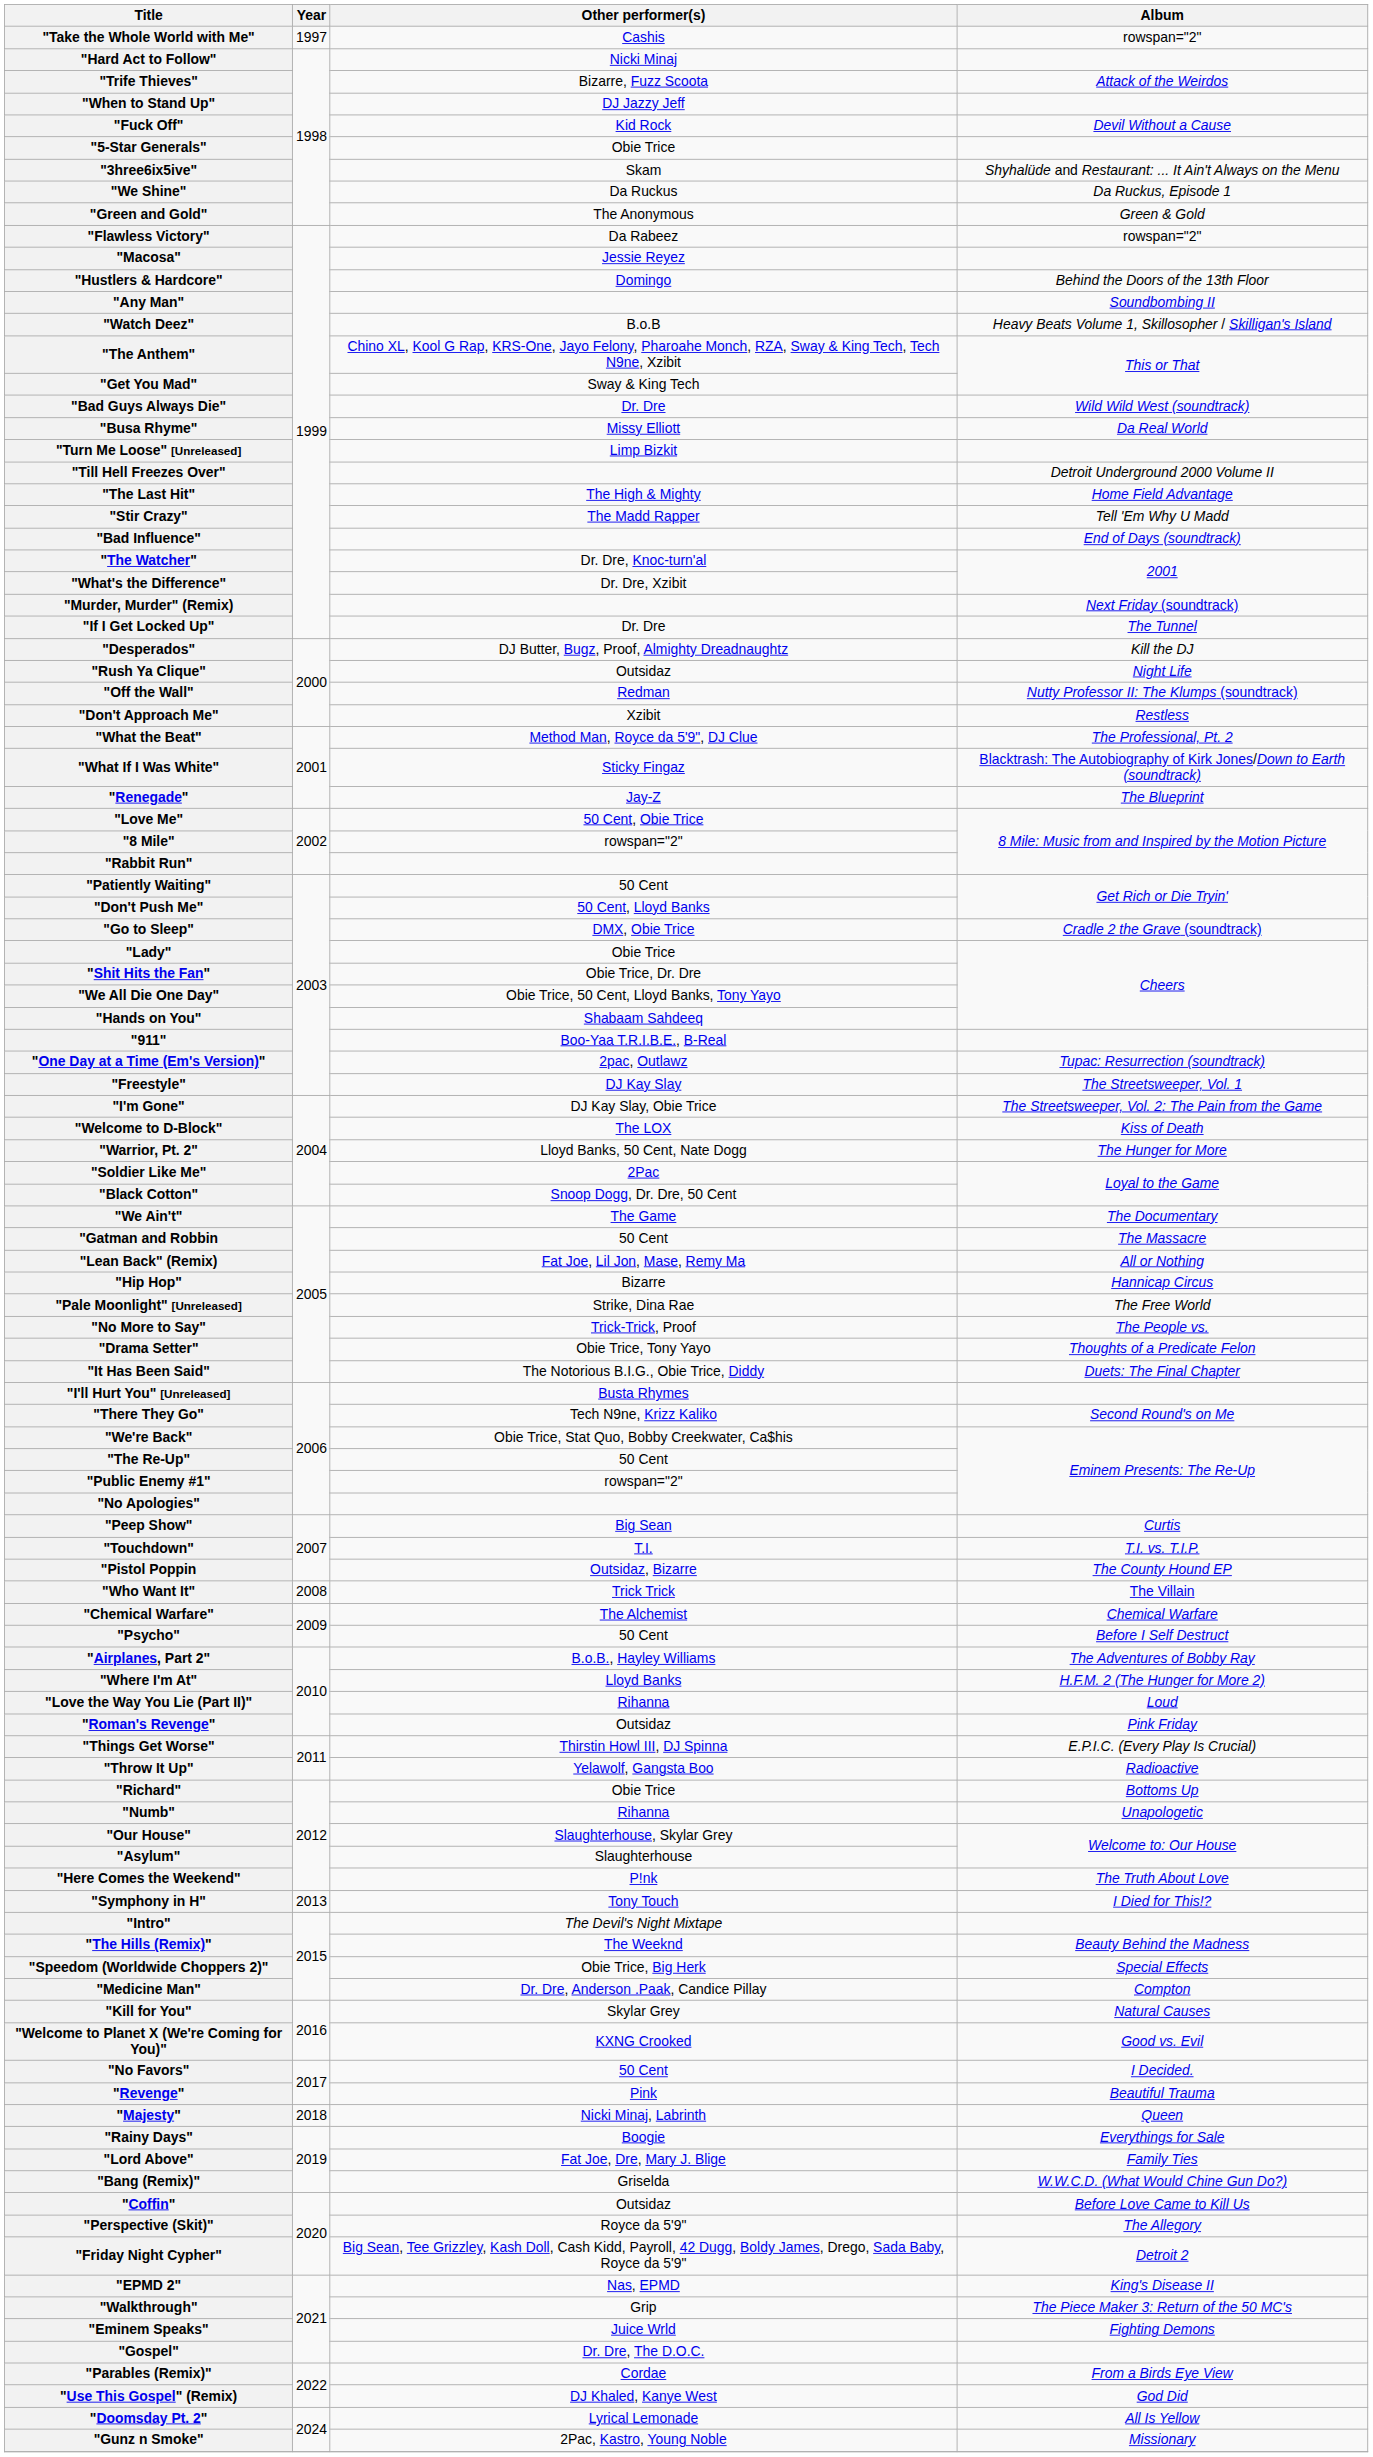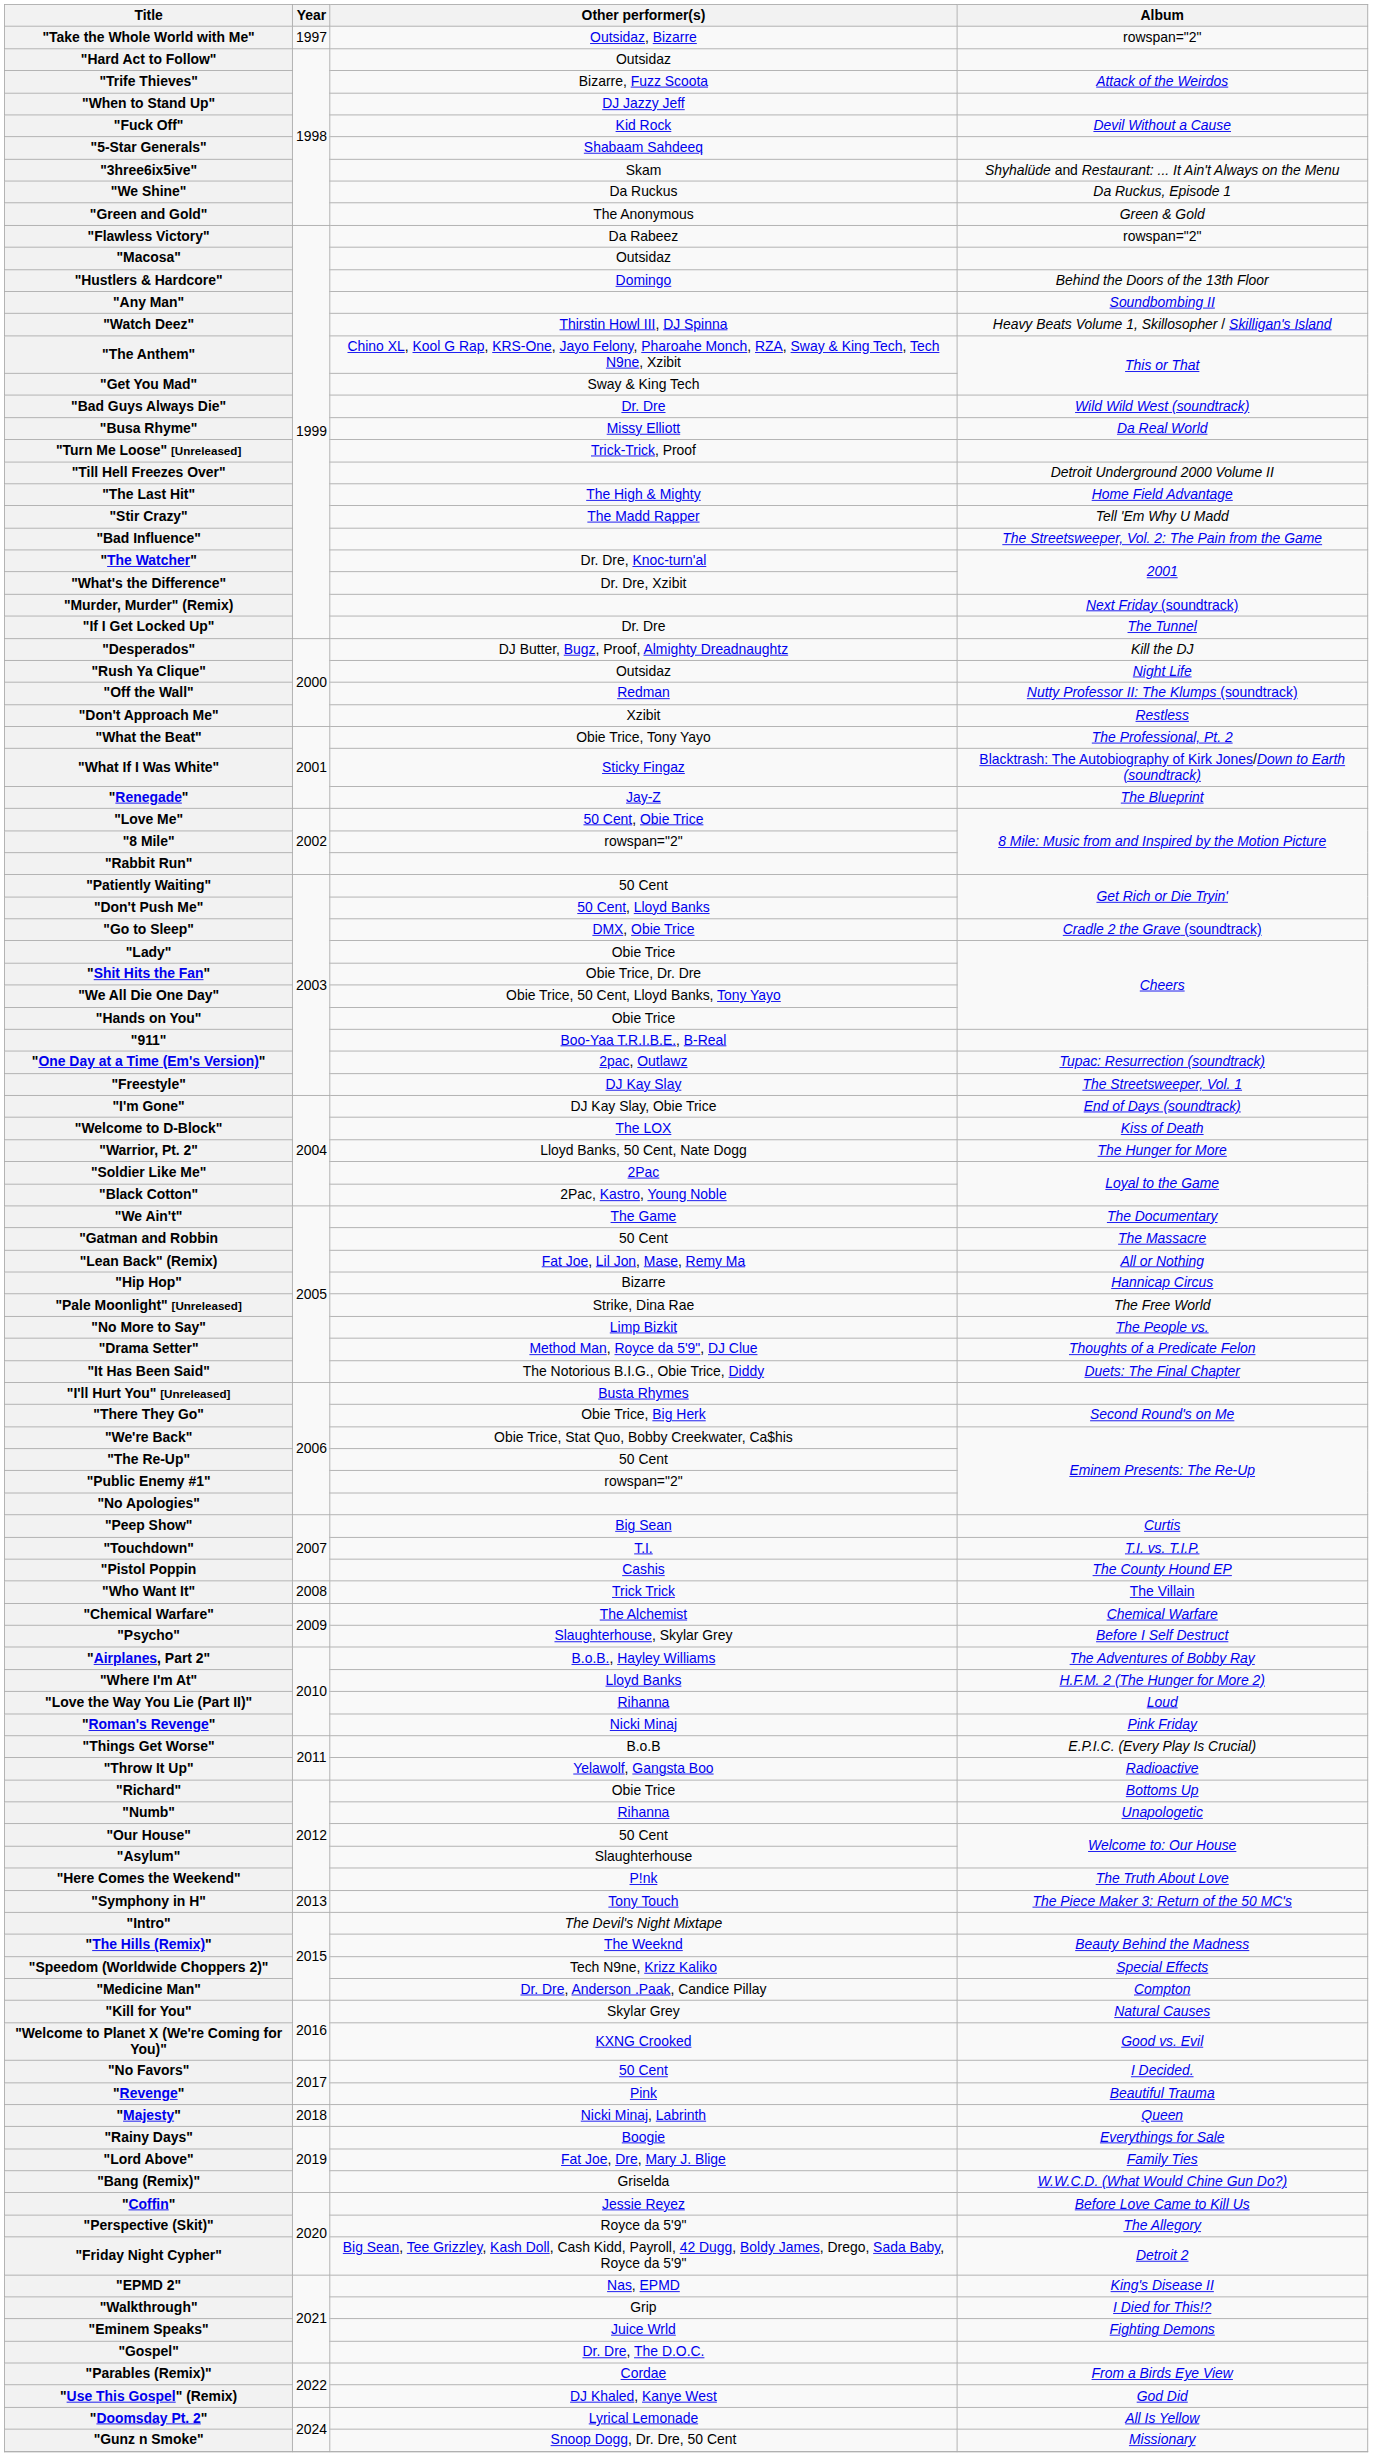(643, 37) Cashis -> (643, 37) Outsidaz, Bizarre
(643, 59) Nicki Minaj -> (643, 59) Outsidaz
(643, 147) Obie Trice -> (643, 147) Shabaam Sahdeeq
(643, 258) Jessie Reyez -> (643, 258) Outsidaz
(643, 324) B.o.B -> (643, 324) Thirstin Howl III, DJ Spinna
(643, 450) Limp Bizkit -> (643, 450) Trick-Trick, Proof
(1162, 538) End of Days (soundtrack) -> (1162, 538) The Streetsweeper, Vol. 2: The Pain from the Game
(643, 737) Method Man, Royce da 5'9", DJ Clue -> (643, 737) Obie Trice, Tony Yayo
(643, 1018) Shabaam Sahdeeq -> (643, 1018) Obie Trice
(1162, 1106) The Streetsweeper, Vol. 2: The Pain from the Game -> (1162, 1106) End of Days (soundtrack)
(643, 1194) Snoop Dogg, Dr. Dre, 50 Cent -> (643, 1194) 2Pac, Kastro, Young Noble
(643, 1327) Trick-Trick, Proof -> (643, 1327) Limp Bizkit
(643, 1349) Obie Trice, Tony Yayo -> (643, 1349) Method Man, Royce da 5'9", DJ Clue
(643, 1415) Tech N9ne, Krizz Kaliko -> (643, 1415) Obie Trice, Big Herk
(643, 1570) Outsidaz, Bizarre -> (643, 1570) Cashis
(643, 1636) 50 Cent -> (643, 1636) Slaughterhouse, Skylar Grey
(643, 1724) Outsidaz -> (643, 1724) Nicki Minaj
(643, 1746) Thirstin Howl III, DJ Spinna -> (643, 1746) B.o.B
(643, 1835) Slaughterhouse, Skylar Grey -> (643, 1835) 50 Cent
(1162, 1901) I Died for This!? -> (1162, 1901) The Piece Maker 3: Return of the 50 MC's
(643, 1967) Obie Trice, Big Herk -> (643, 1967) Tech N9ne, Krizz Kaliko
(643, 2203) Outsidaz -> (643, 2203) Jessie Reyez
(1162, 2307) The Piece Maker 3: Return of the 50 MC's -> (1162, 2307) I Died for This!?
(643, 2440) 2Pac, Kastro, Young Noble -> (643, 2440) Snoop Dogg, Dr. Dre, 50 Cent
